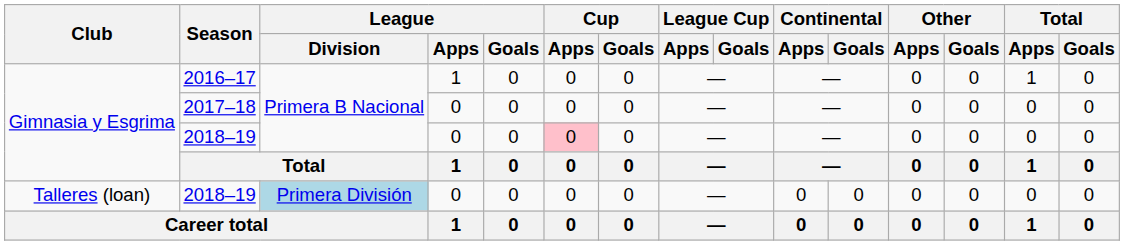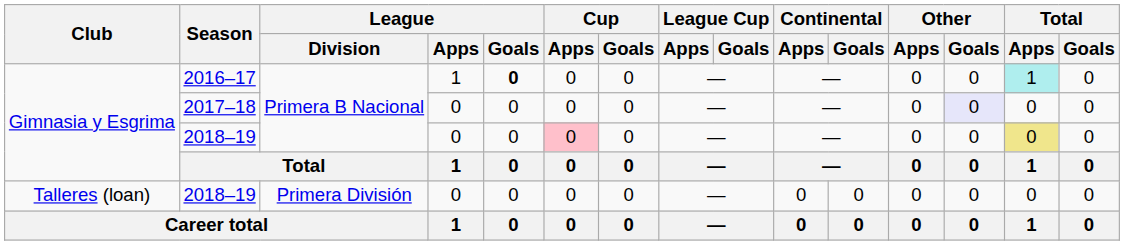(513, 78) normal -> (513, 78) bold
(1031, 78) no background -> (1031, 78) paleturquoise background
(974, 107) no background -> (974, 107) lavender background
(1031, 136) no background -> (1031, 136) khaki background
(344, 195) lightblue background -> (344, 195) no background
